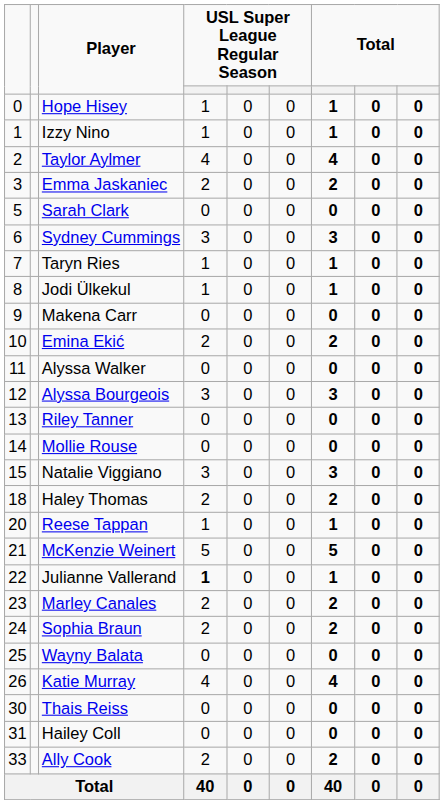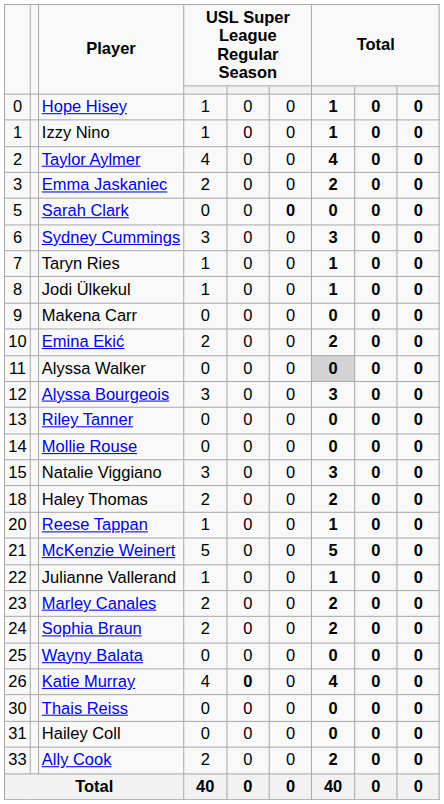(290, 211) normal -> (290, 211) bold
(333, 368) no background -> (333, 368) lightgrey background
(205, 577) bold -> (205, 577) normal
(248, 681) normal -> (248, 681) bold
